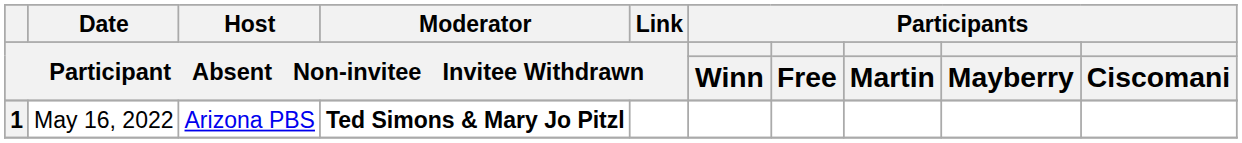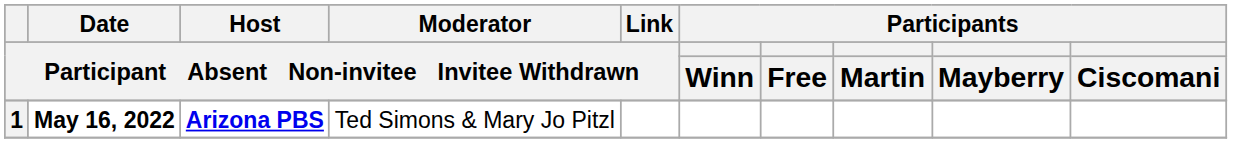(104, 119) normal -> (104, 119) bold
(250, 119) normal -> (255, 119) bold
(475, 119) bold -> (475, 119) normal
